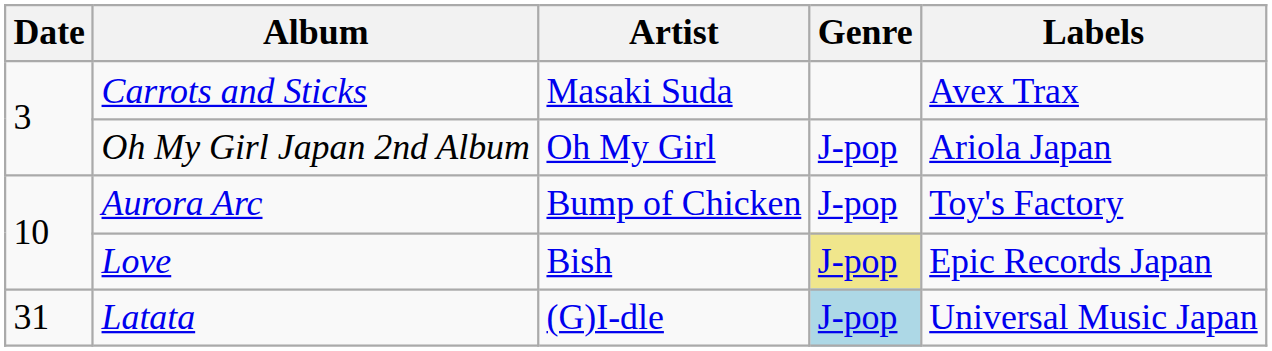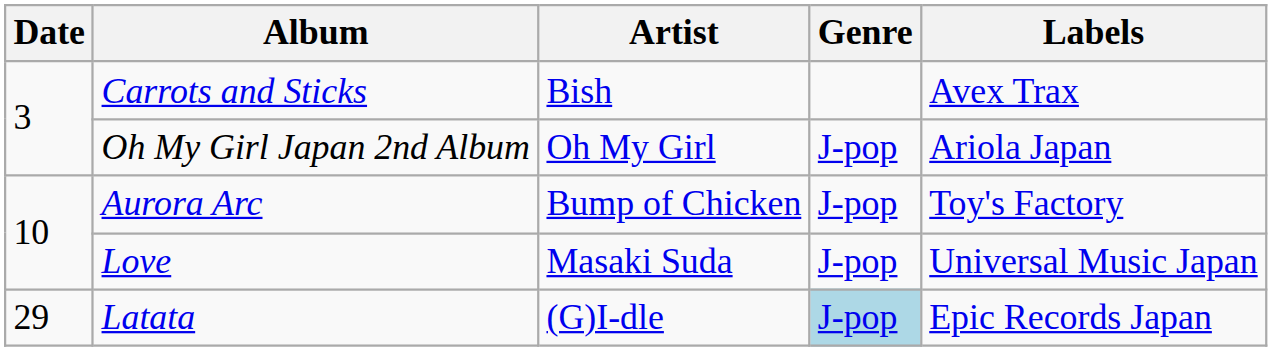(640, 89) Masaki Suda -> (579, 89) Bish
(579, 260) Bish -> (640, 260) Masaki Suda
(858, 260) khaki background -> (858, 260) no background
(1071, 260) Epic Records Japan -> (1093, 260) Universal Music Japan
(31, 317) 31 -> (31, 317) 29
(1093, 317) Universal Music Japan -> (1071, 317) Epic Records Japan
